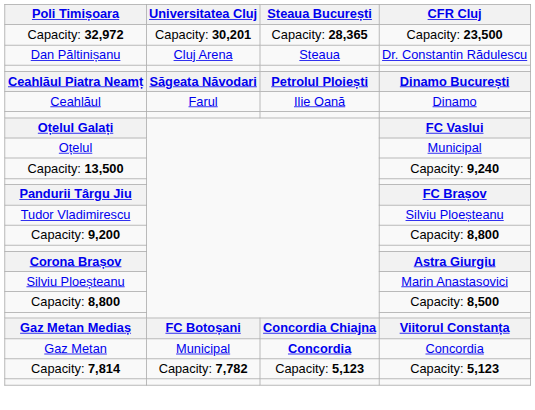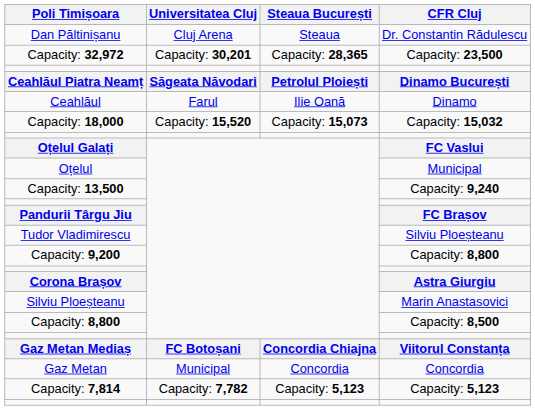rows swapped: (76, 55) <-> (76, 34)
+ row: (76, 122)
(320, 348) bold -> (320, 368) normal
